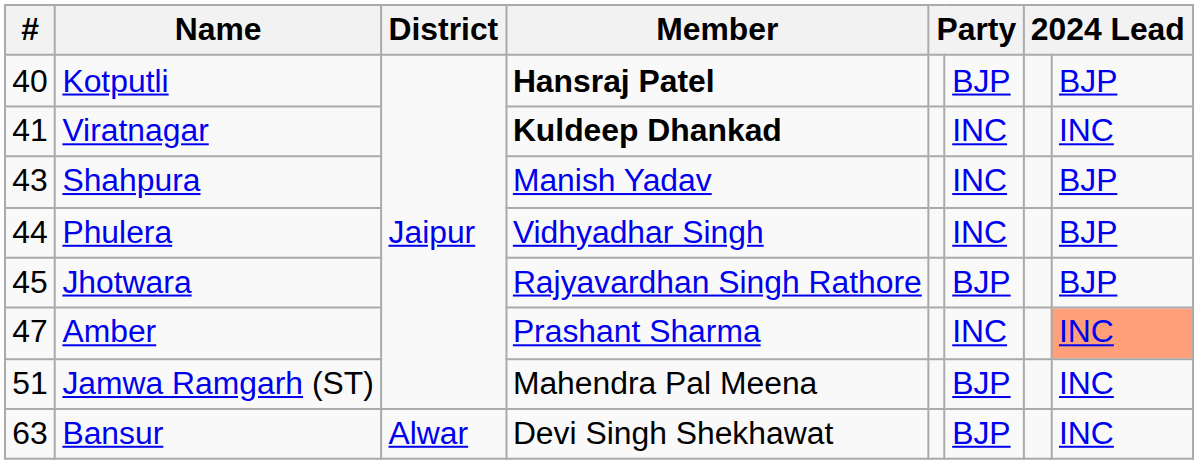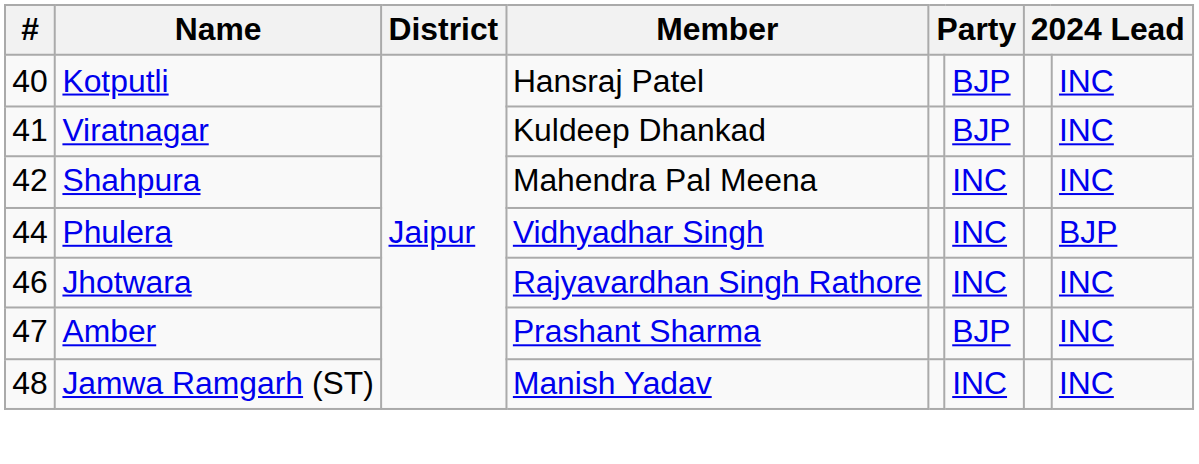(614, 80) bold -> (608, 80) normal
(1088, 80) BJP -> (1086, 80) INC
(647, 130) bold -> (639, 130) normal
(980, 130) INC -> (981, 130) BJP
(30, 181) 43 -> (30, 181) 42
(612, 181) Manish Yadav -> (665, 181) Mahendra Pal Meena
(1088, 181) BJP -> (1086, 181) INC
(30, 282) 45 -> (30, 282) 46
(981, 282) BJP -> (980, 282) INC
(1088, 282) BJP -> (1086, 282) INC
(980, 332) INC -> (981, 332) BJP
(1086, 332) lightsalmon background -> (1086, 332) no background
(30, 383) 51 -> (30, 383) 48
(665, 383) Mahendra Pal Meena -> (612, 383) Manish Yadav
(981, 383) BJP -> (980, 383) INC
- row: (113, 433)
